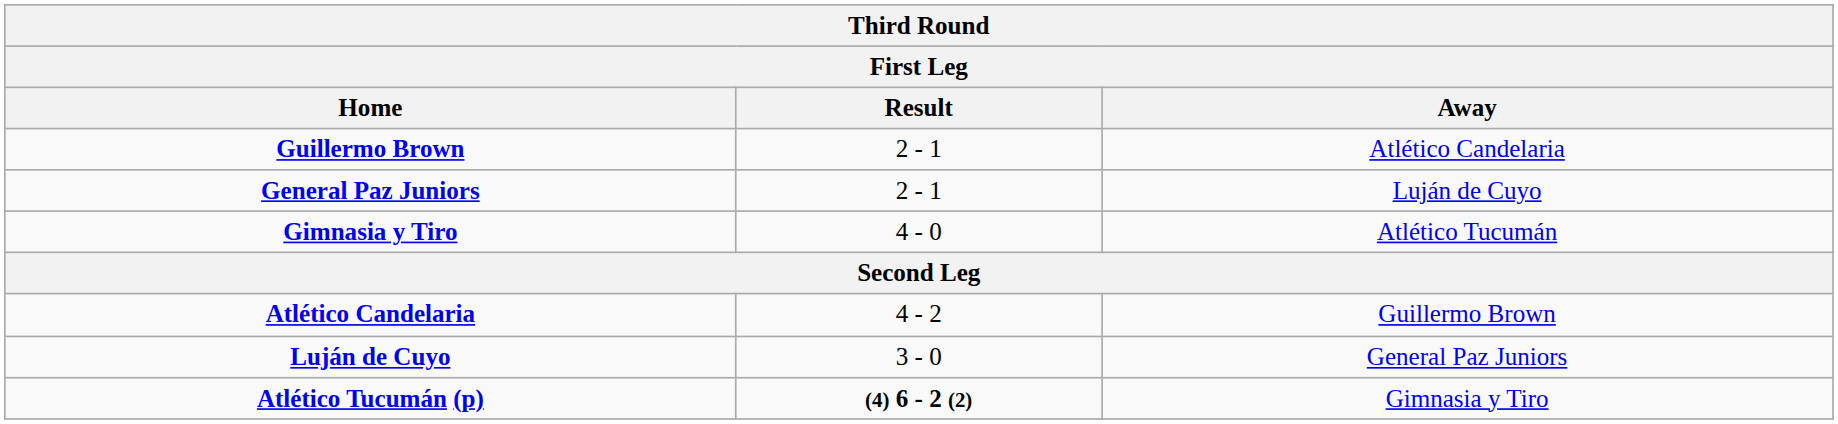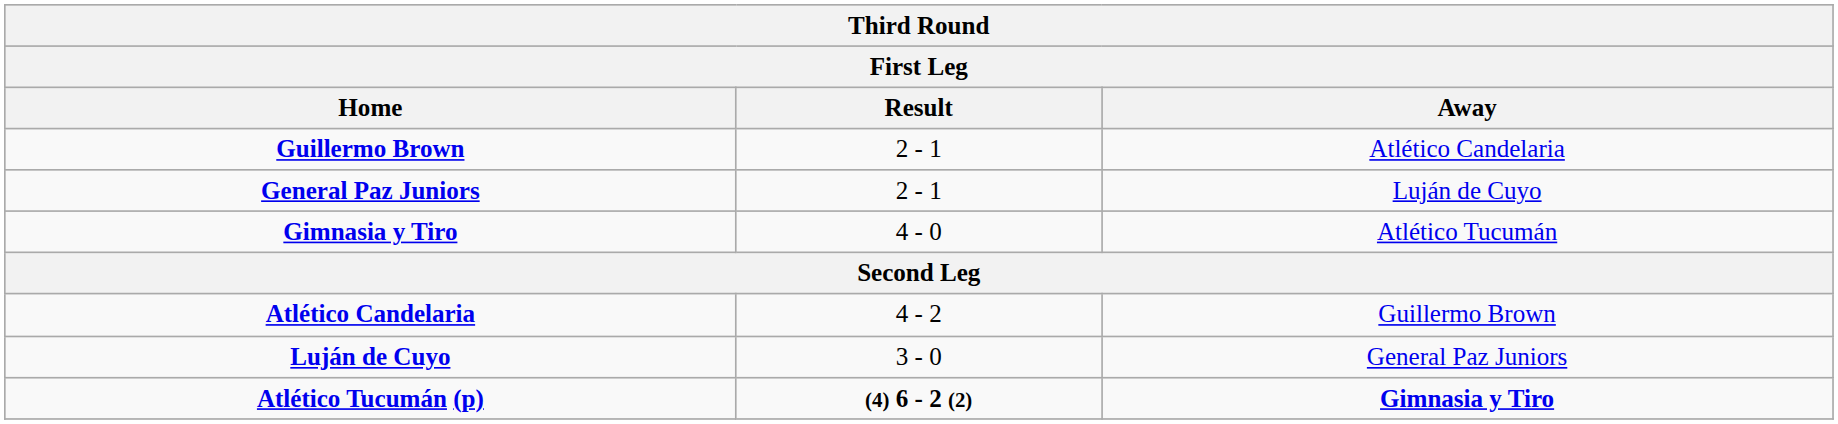(1467, 397) normal -> (1467, 397) bold
